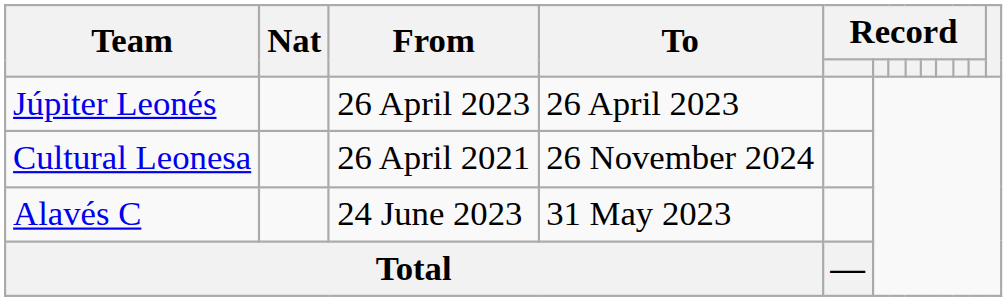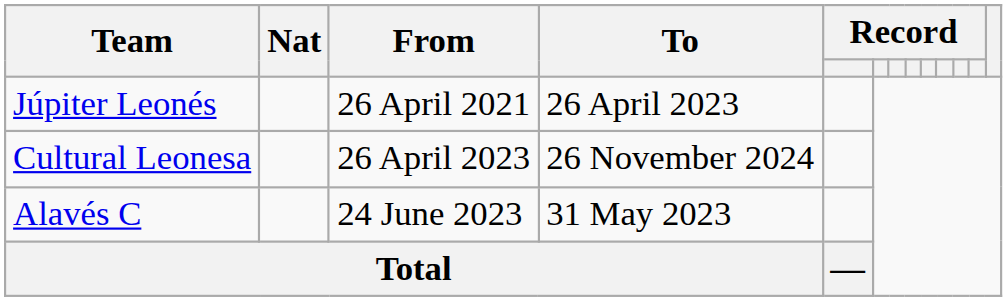(434, 103) 26 April 2023 -> (434, 103) 26 April 2021
(434, 158) 26 April 2021 -> (434, 158) 26 April 2023
